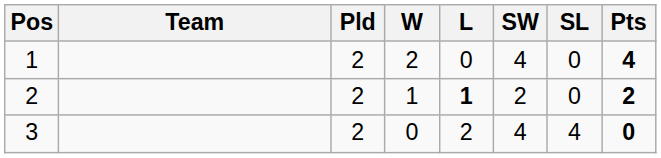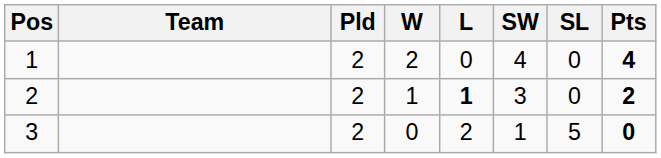(520, 96) 2 -> (520, 96) 3
(520, 133) 4 -> (520, 133) 1
(574, 133) 4 -> (574, 133) 5
